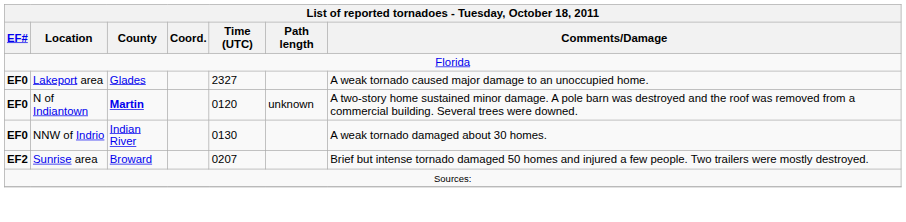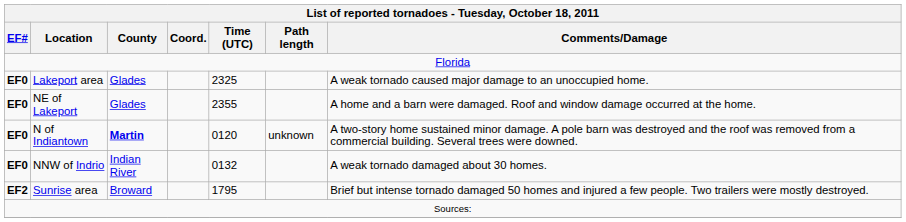(224, 80) 2327 -> (224, 80) 2325
+ row: (55, 104)
(224, 135) 0130 -> (224, 166) 0132
(224, 159) 0207 -> (224, 190) 1795
